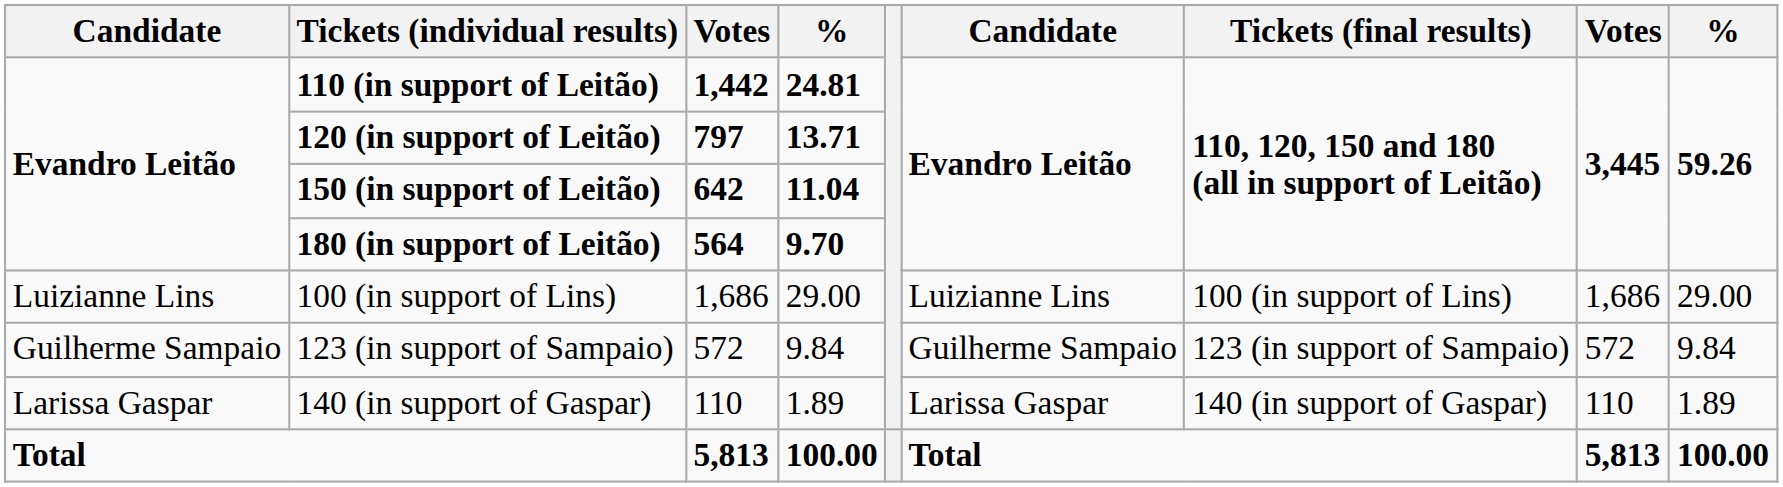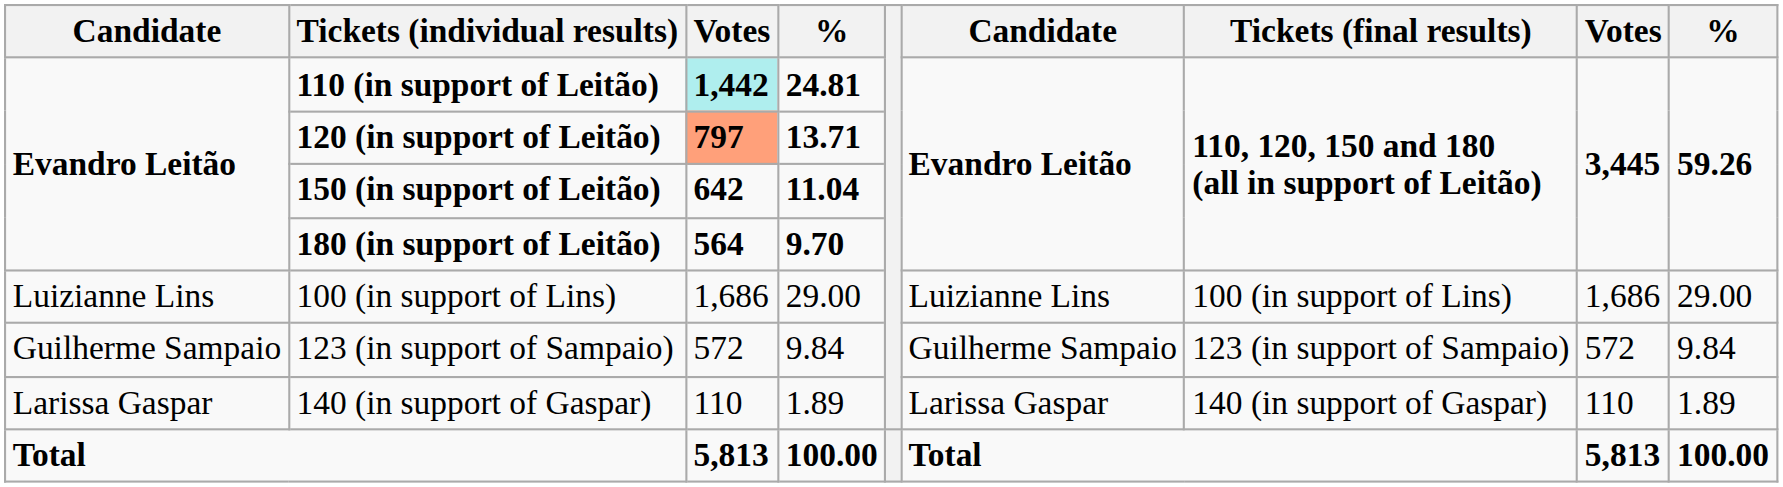(731, 84) no background -> (731, 84) paleturquoise background
(719, 137) no background -> (719, 137) lightsalmon background
